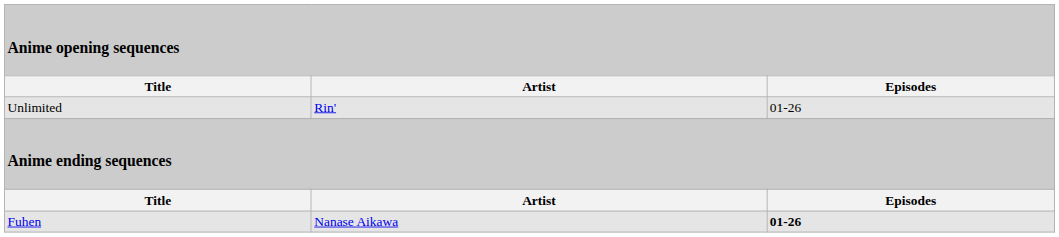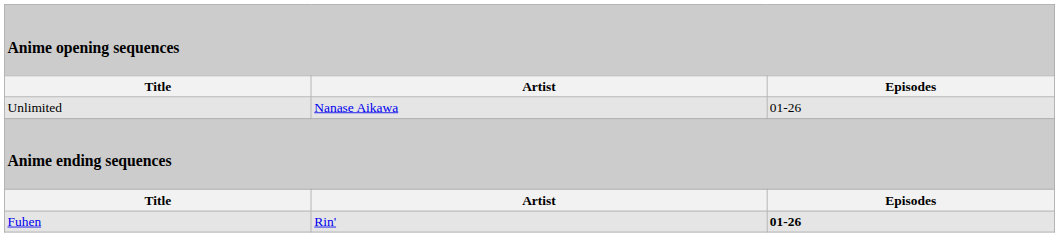(325, 107) Rin' -> (356, 107) Nanase Aikawa
(356, 221) Nanase Aikawa -> (325, 221) Rin'
